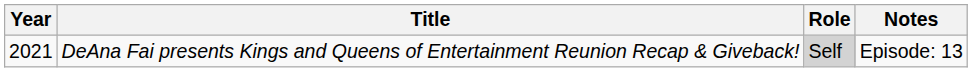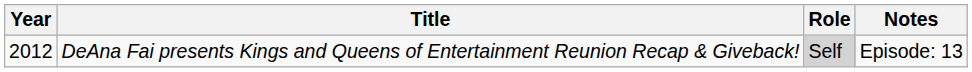(31, 50) 2021 -> (31, 50) 2012
